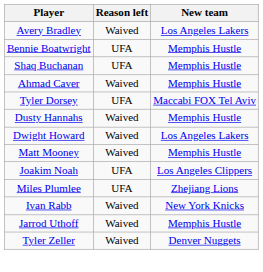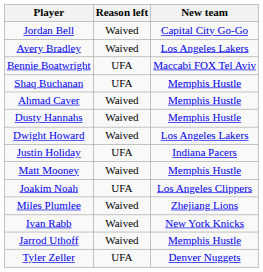+ row: (49, 30)
(205, 48) Memphis Hustle -> (205, 65) Maccabi FOX Tel Aviv
- row: (49, 100)
+ row: (49, 153)
(122, 188) UFA -> (122, 205) Waived
(122, 240) Waived -> (122, 258) UFA
